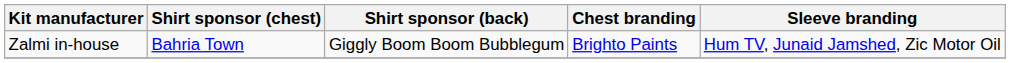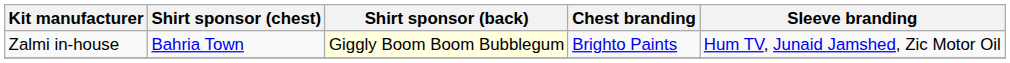(447, 44) no background -> (447, 44) lightyellow background
